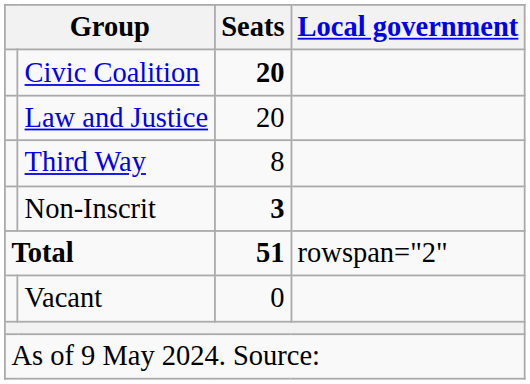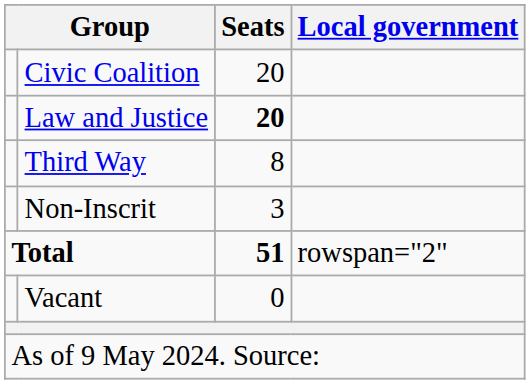(270, 72) bold -> (270, 72) normal
(270, 117) normal -> (270, 117) bold
(277, 207) bold -> (277, 207) normal
